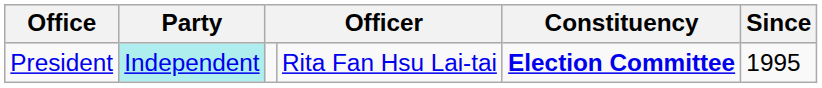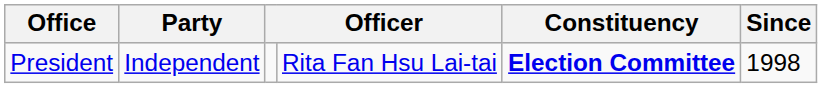(192, 62) paleturquoise background -> (192, 62) no background
(773, 62) 1995 -> (773, 62) 1998
